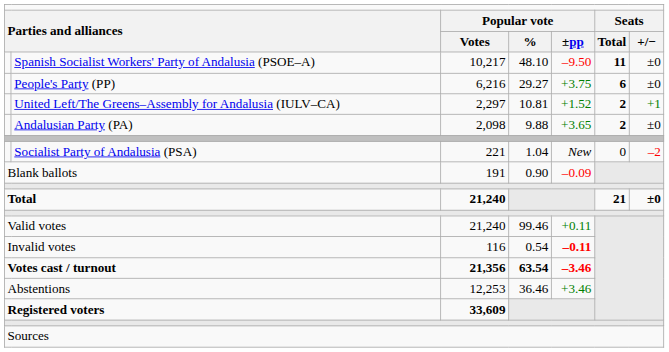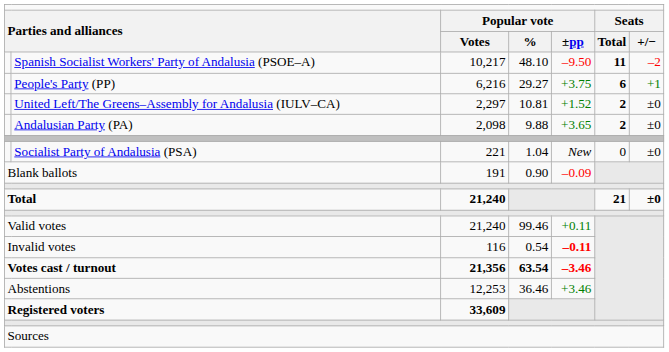(654, 62) ±0 -> (654, 62) –2
(654, 83) ±0 -> (654, 83) +1
(654, 104) +1 -> (654, 104) ±0
(654, 151) –2 -> (654, 151) ±0
